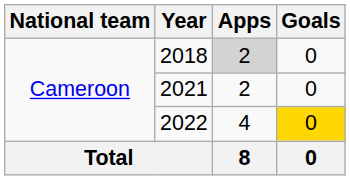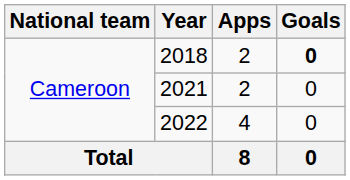(244, 55) lightgrey background -> (244, 55) no background
(311, 55) normal -> (311, 55) bold
(311, 123) gold background -> (311, 123) no background
